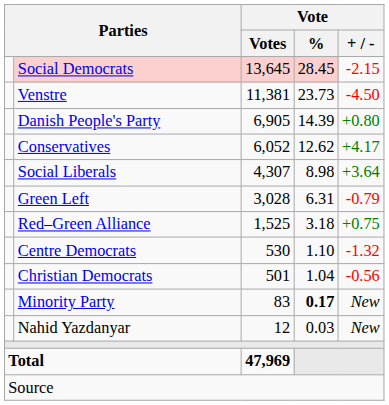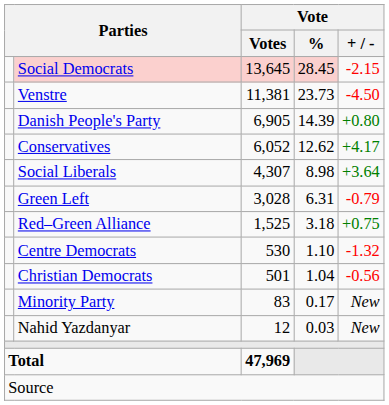(320, 302) bold -> (320, 302) normal
